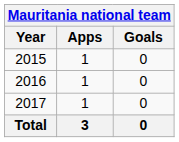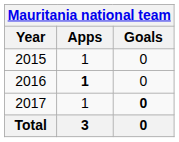(85, 81) normal -> (85, 81) bold
(143, 103) normal -> (143, 103) bold
